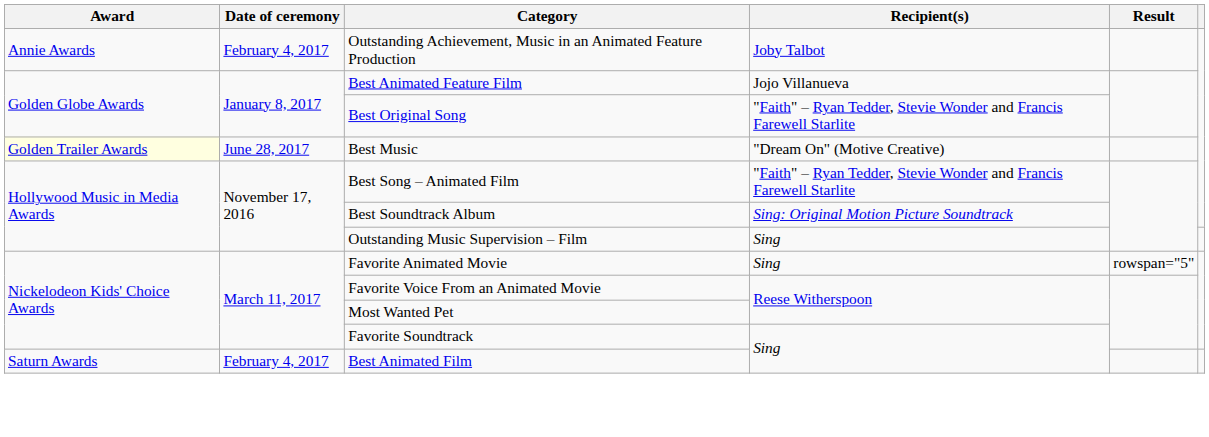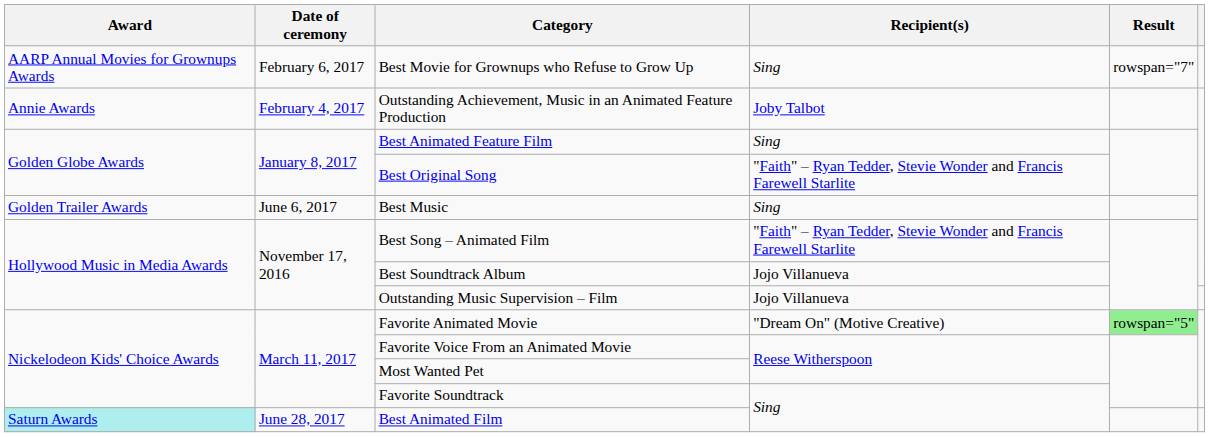+ row: (536, 66)
(801, 82) Jojo Villanueva -> (767, 141) Sing
(78, 148) lightyellow background -> (78, 207) no background
(266, 148) June 28, 2017 -> (298, 207) June 6, 2017
(849, 148) "Dream On" (Motive Creative) -> (767, 207) Sing
(883, 214) Sing: Original Motion Picture Soundtrack -> (801, 273) Jojo Villanueva
(767, 239) Sing -> (801, 297) Jojo Villanueva
(767, 263) Sing -> (849, 322) "Dream On" (Motive Creative)
(1154, 263) no background -> (1154, 322) lightgreen background
(53, 360) no background -> (53, 419) paleturquoise background
(276, 360) February 4, 2017 -> (302, 419) June 28, 2017
